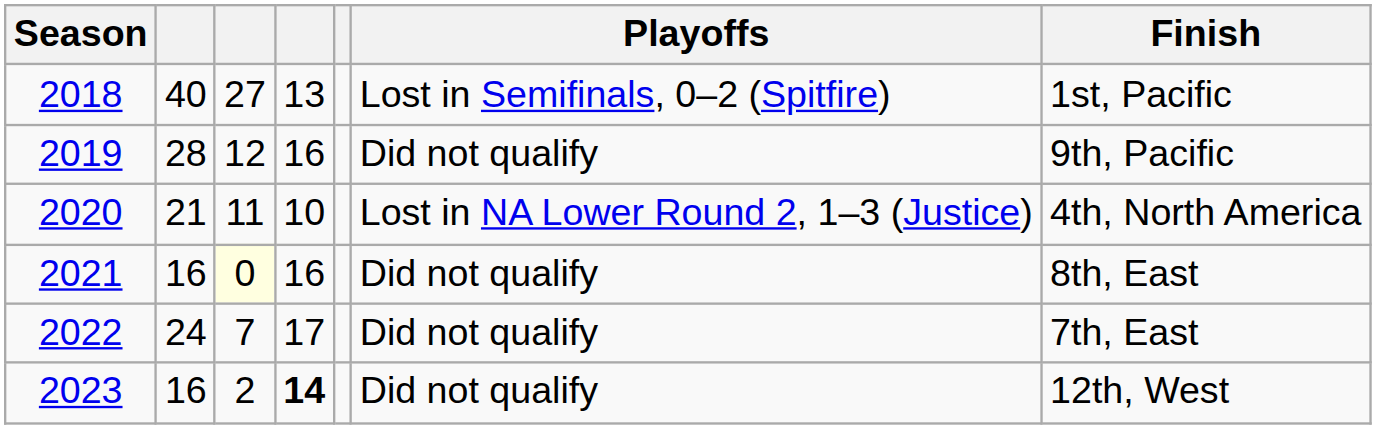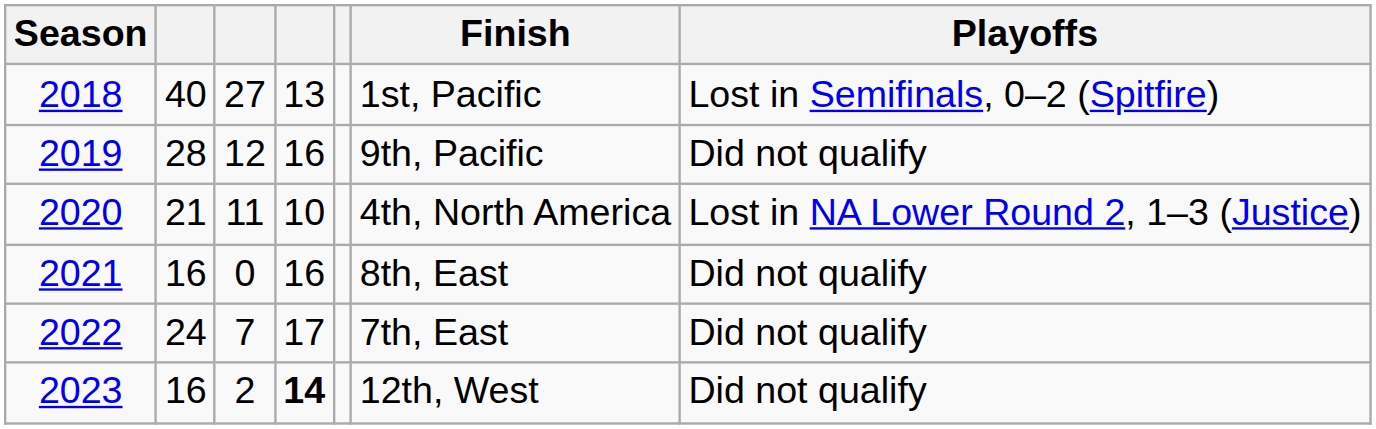columns swapped: (1206, 34) <-> (696, 34)
(245, 272) lightyellow background -> (245, 272) no background
